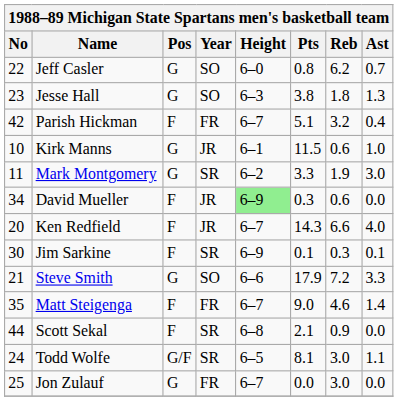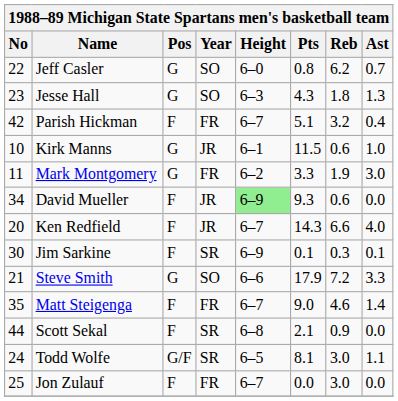(304, 96) 3.8 -> (304, 96) 4.3
(209, 174) SR -> (209, 174) FR
(304, 200) 0.3 -> (304, 200) 9.3
(173, 383) G -> (171, 383) F
